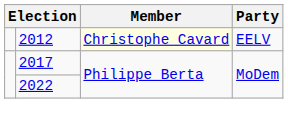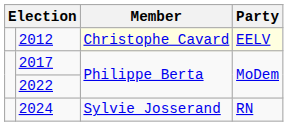(253, 40) no background -> (253, 40) lightyellow background
+ row: (36, 109)
